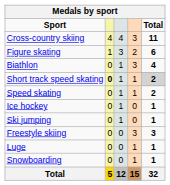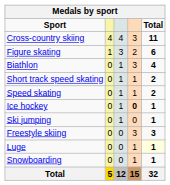(110, 79) bold -> (110, 79) normal
(153, 79) lightgrey background -> (153, 79) no background
(135, 106) normal -> (135, 106) bold
(153, 147) no background -> (153, 147) lightyellow background
